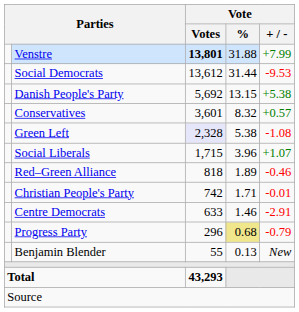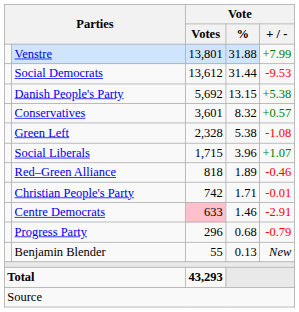(206, 53) bold -> (206, 53) normal
(209, 133) lavender background -> (209, 133) no background
(213, 212) no background -> (213, 212) pink background
(246, 232) khaki background -> (246, 232) no background
